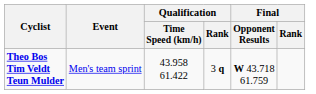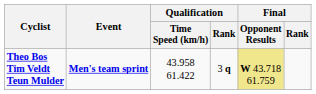(105, 69) normal -> (109, 69) bold
(254, 75) no background -> (261, 75) khaki background
